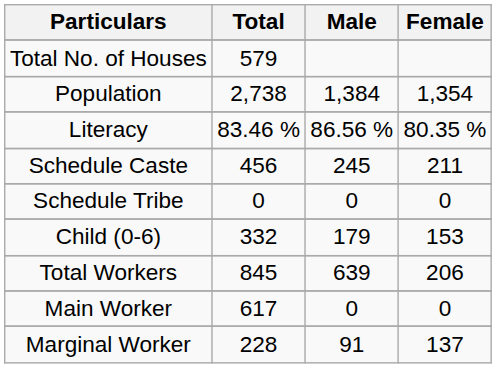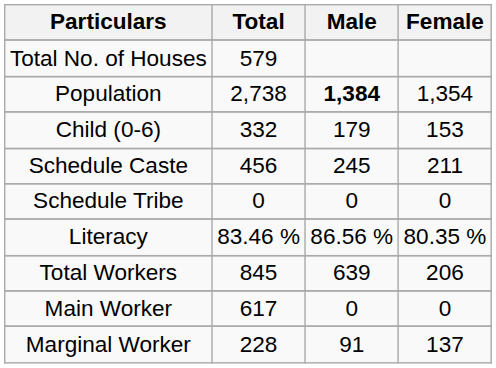(352, 93) normal -> (352, 93) bold
rows swapped: (108, 237) <-> (108, 129)
